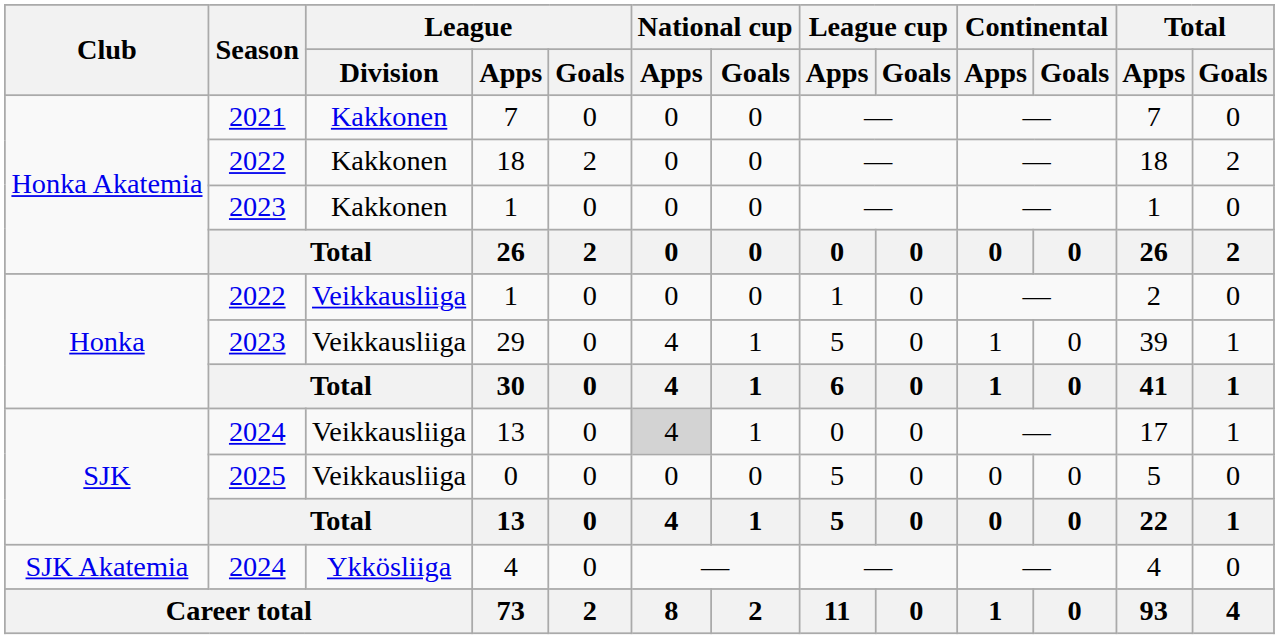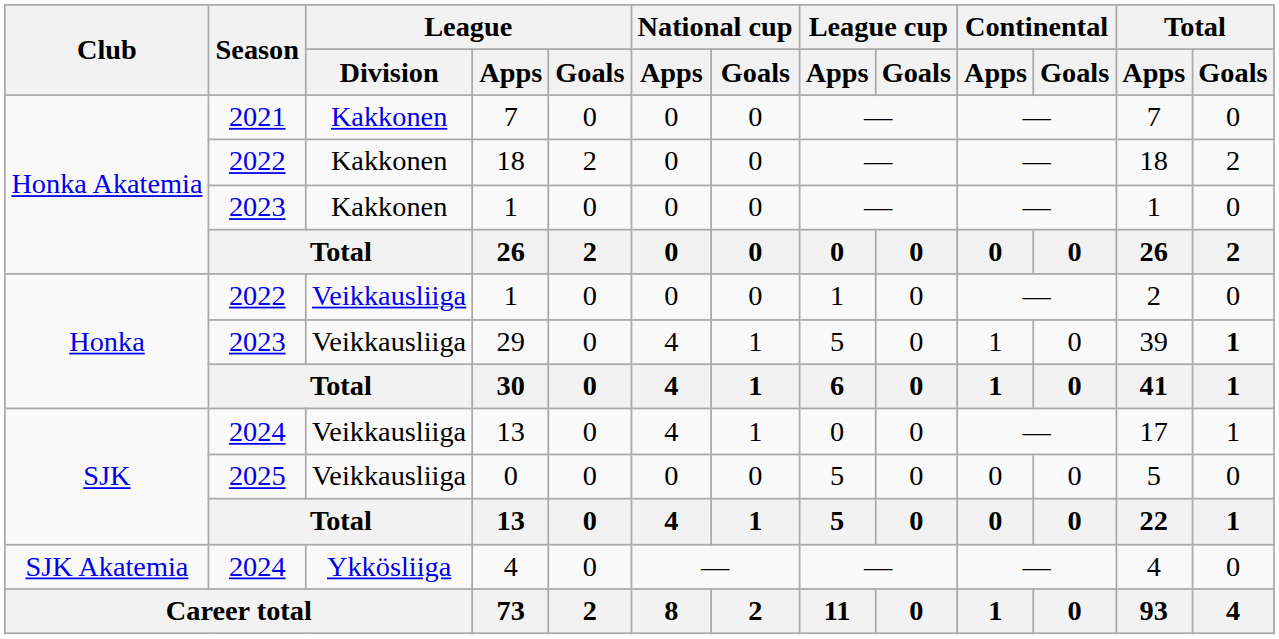(1233, 341) normal -> (1233, 341) bold
(671, 431) lightgrey background -> (671, 431) no background
